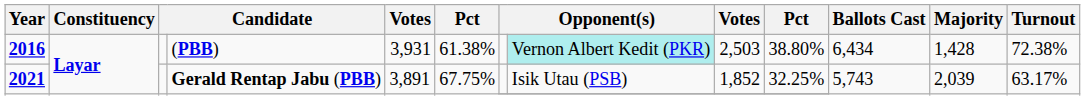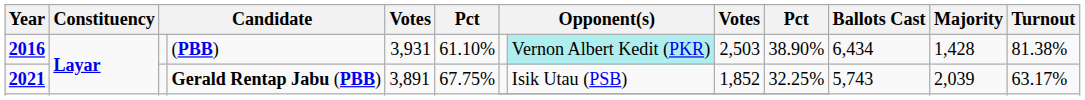(467, 49) 61.38% -> (467, 49) 61.10%
(796, 49) 38.80% -> (796, 49) 38.90%
(1039, 49) 72.38% -> (1039, 49) 81.38%
